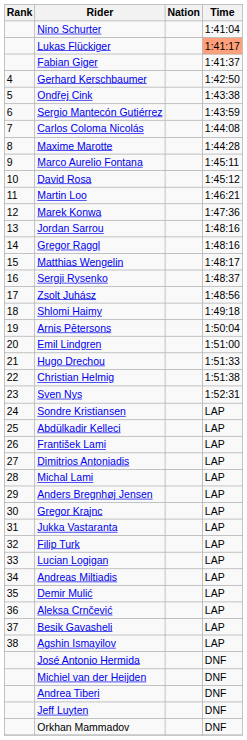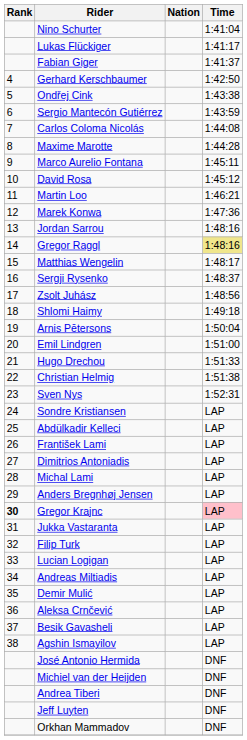(222, 46) lightsalmon background -> (222, 46) no background
(222, 245) no background -> (222, 245) khaki background
(13, 511) normal -> (13, 511) bold
(215, 511) no background -> (215, 511) pink background
